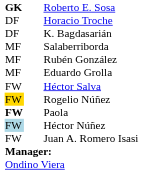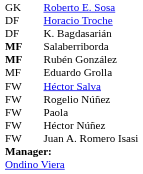(14, 7) bold -> (13, 7) normal
(13, 46) normal -> (14, 46) bold
(13, 60) normal -> (14, 60) bold
(13, 99) gold background -> (13, 99) no background
(14, 112) bold -> (13, 112) normal
(13, 125) lightblue background -> (13, 125) no background
